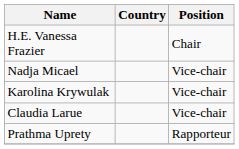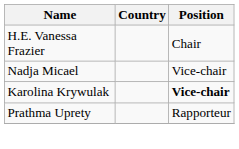(199, 92) normal -> (201, 92) bold
- row: (45, 113)
